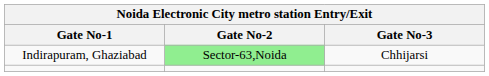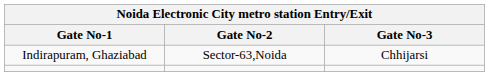(245, 55) lightgreen background -> (245, 55) no background
